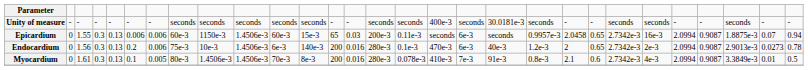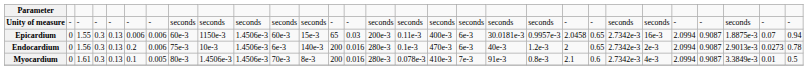(441, 22) 400e-3 -> (442, 22) seconds
(506, 22) 30.0181e-3 -> (501, 22) seconds
(442, 34) seconds -> (441, 34) 400e-3
(501, 34) seconds -> (506, 34) 30.0181e-3
